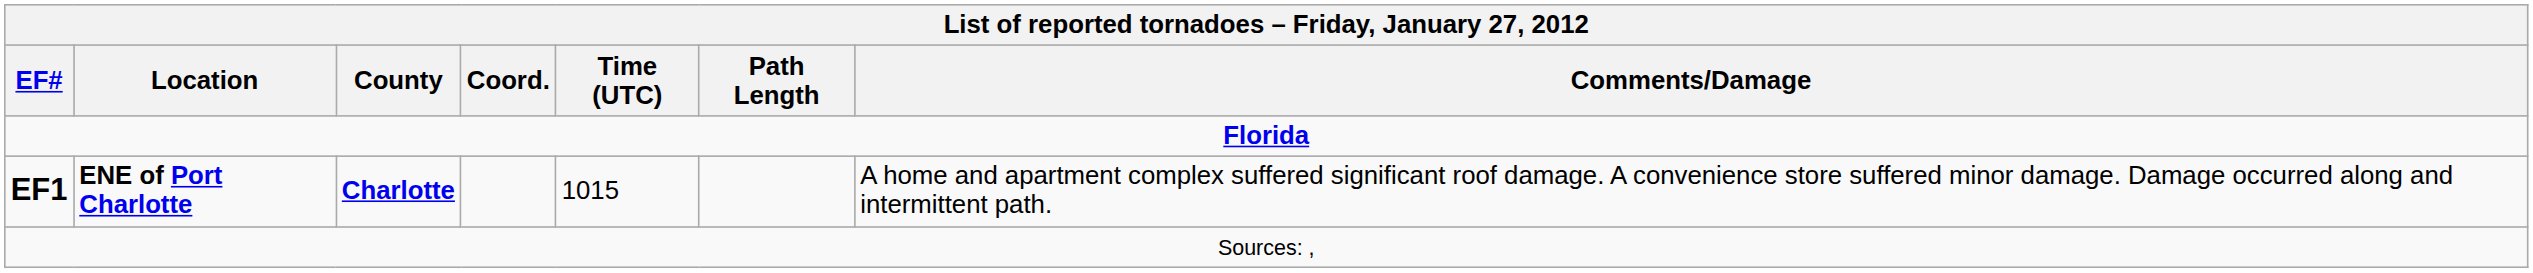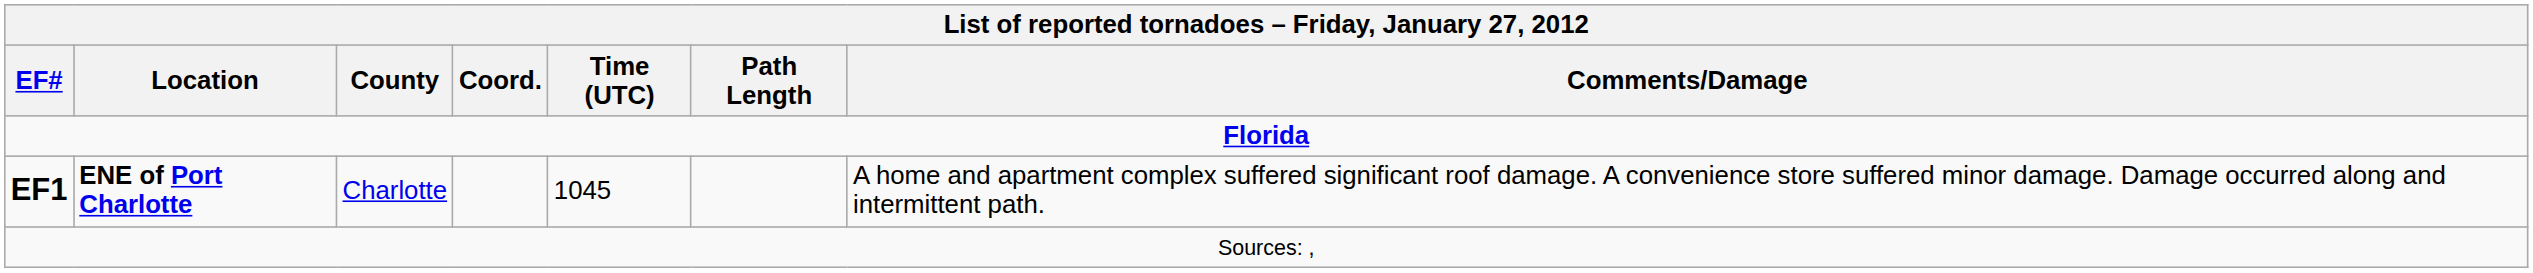(398, 190) bold -> (395, 190) normal
(590, 190) 1015 -> (582, 190) 1045
